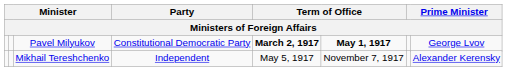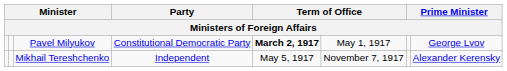(364, 43) bold -> (364, 43) normal
